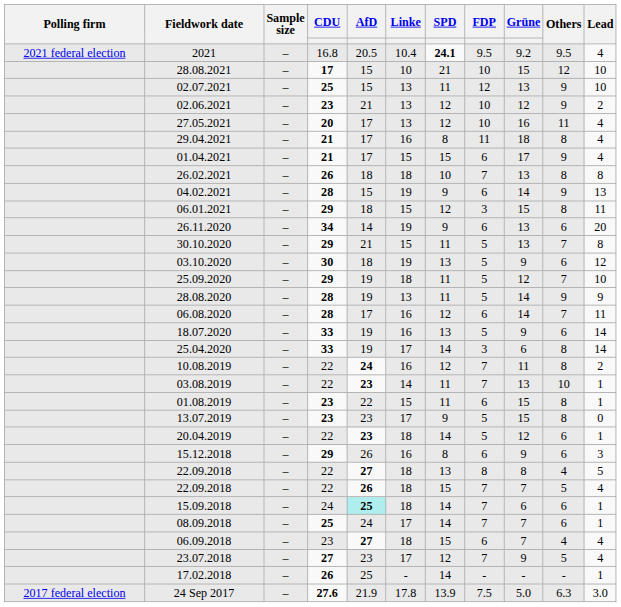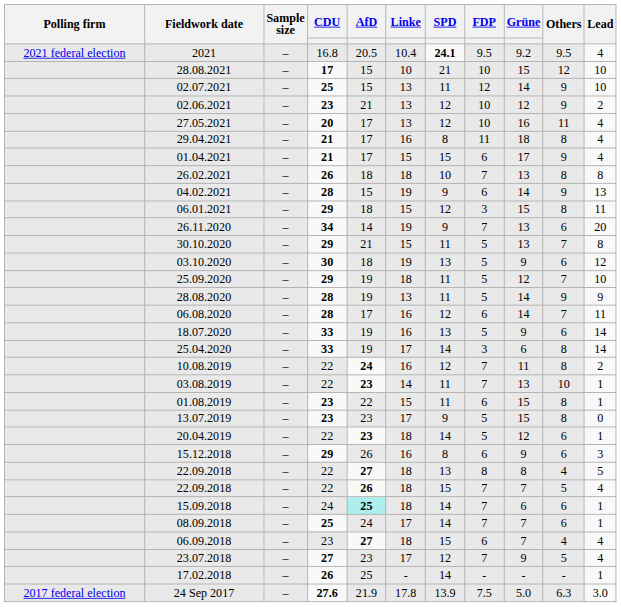(523, 88) 13 -> (523, 88) 14
(484, 227) 6 -> (484, 227) 7
